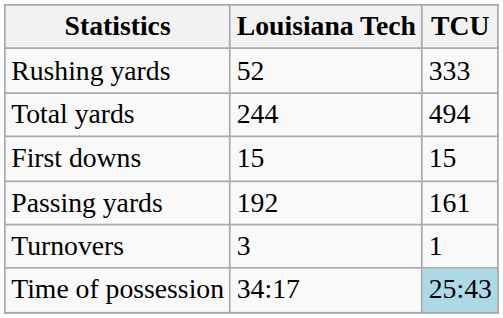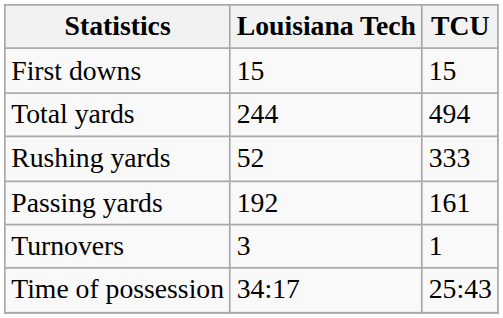rows swapped: (76, 158) <-> (91, 70)
(460, 289) lightblue background -> (460, 289) no background
